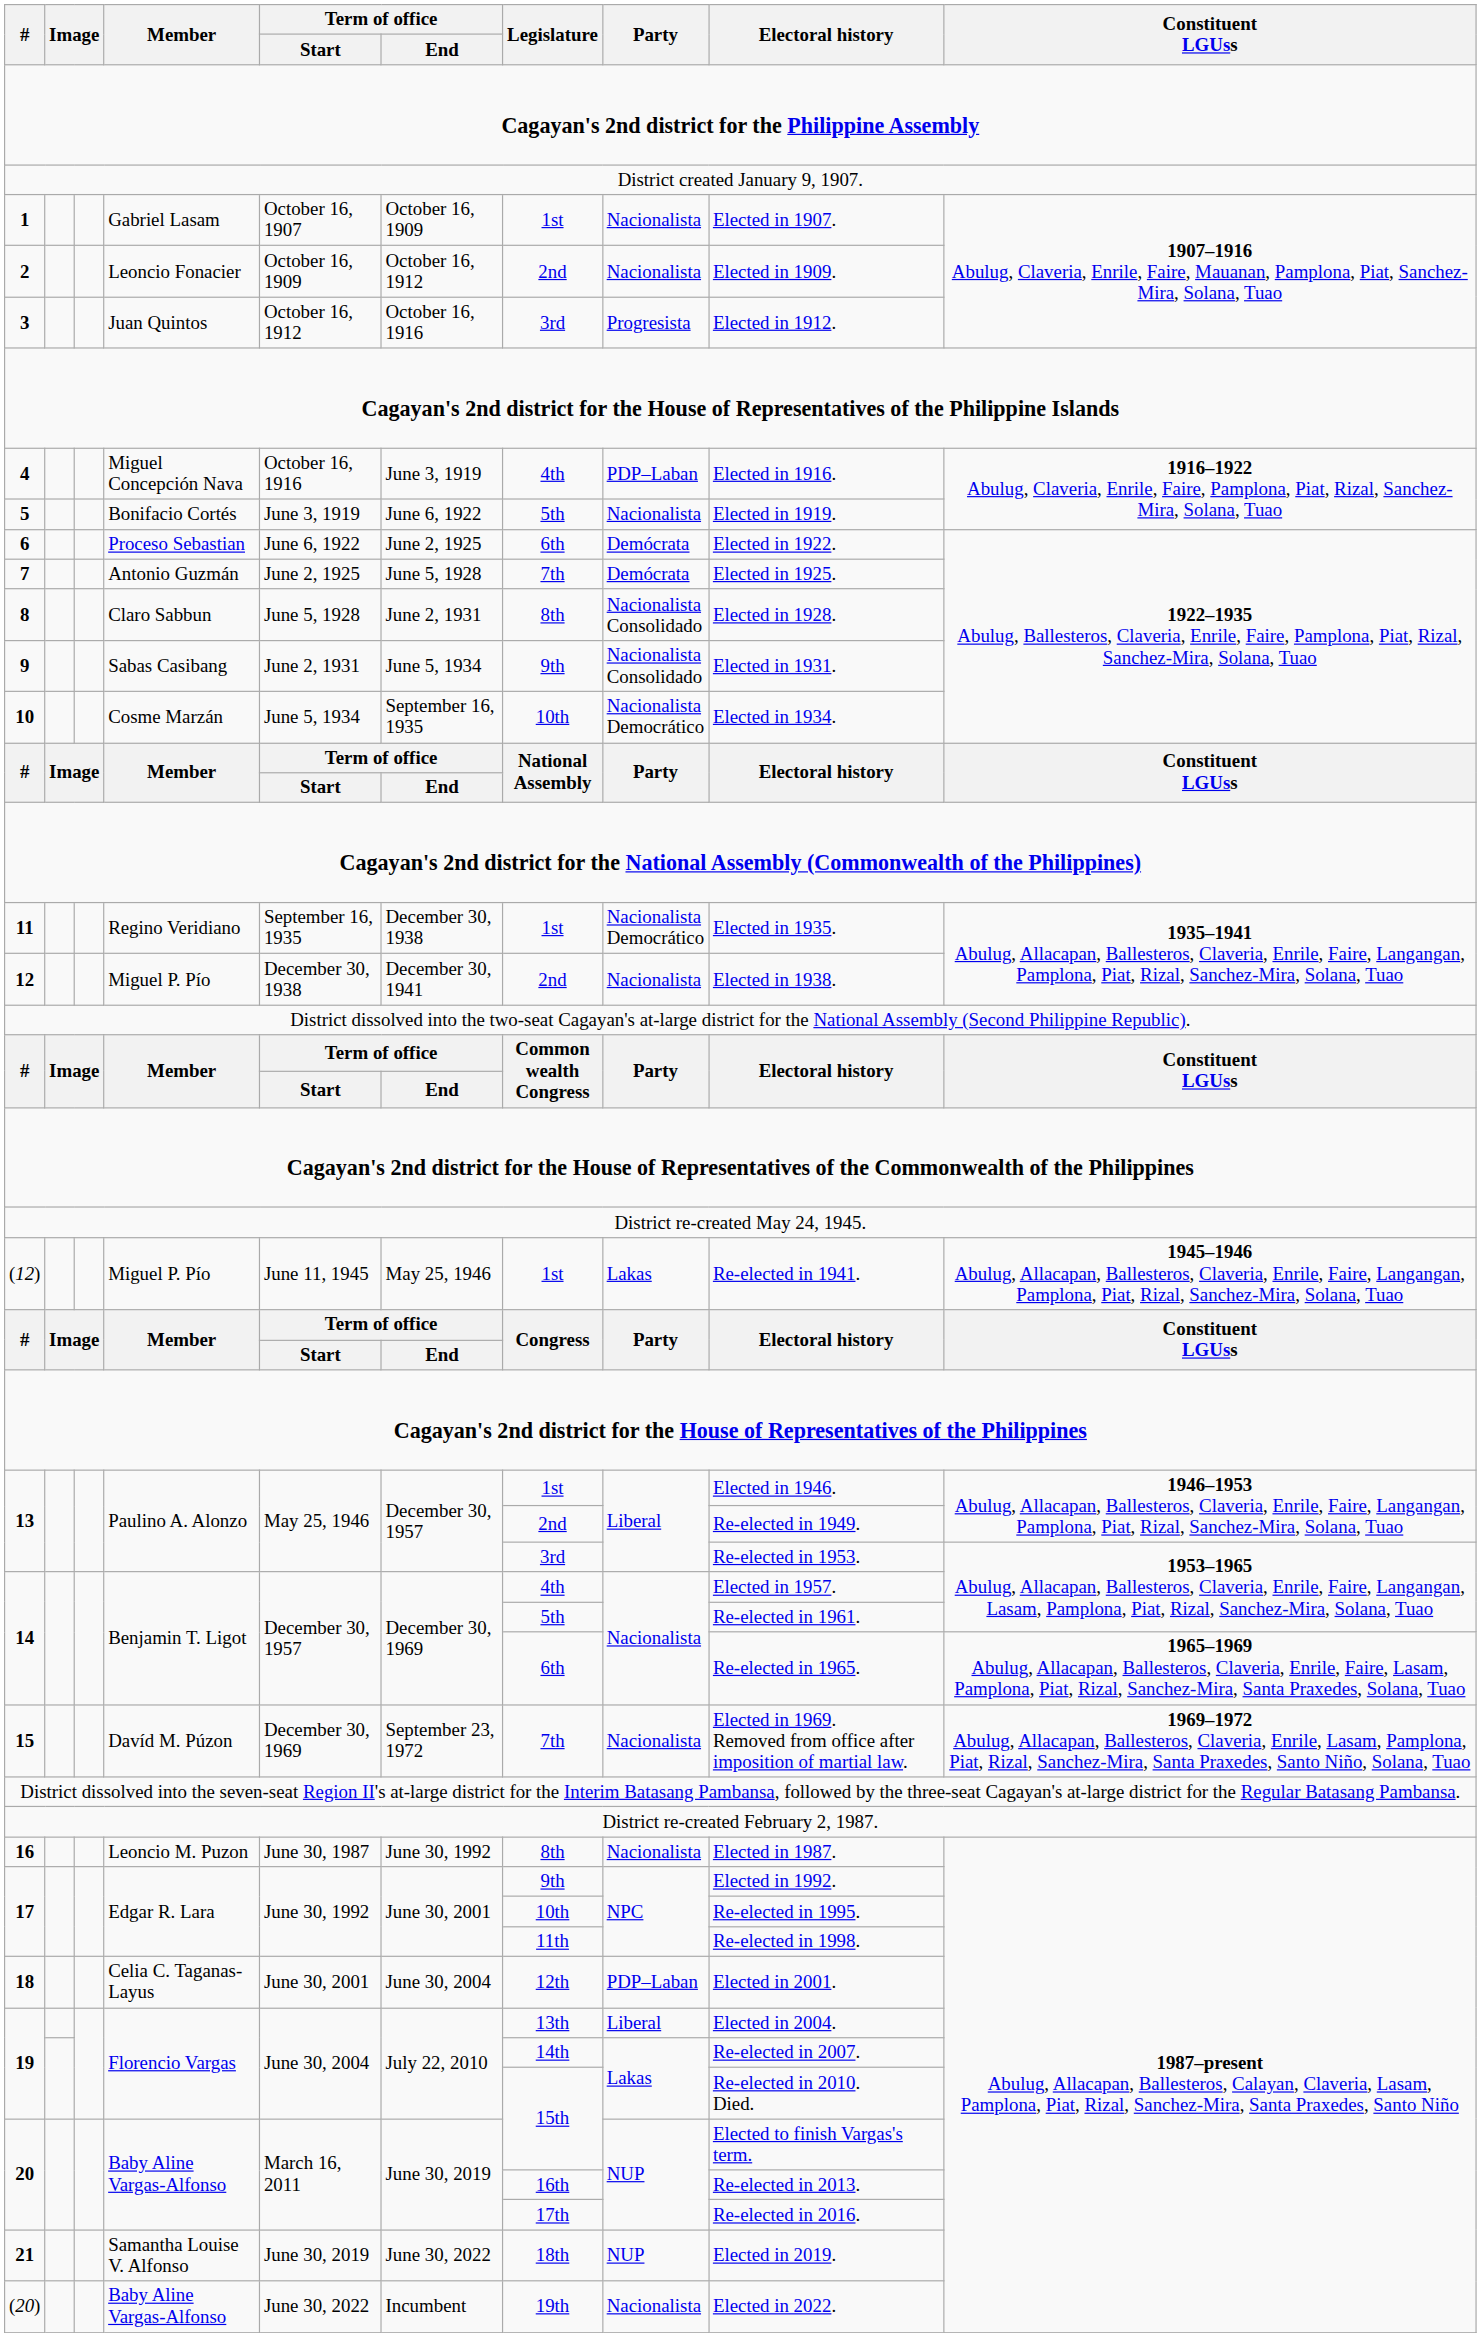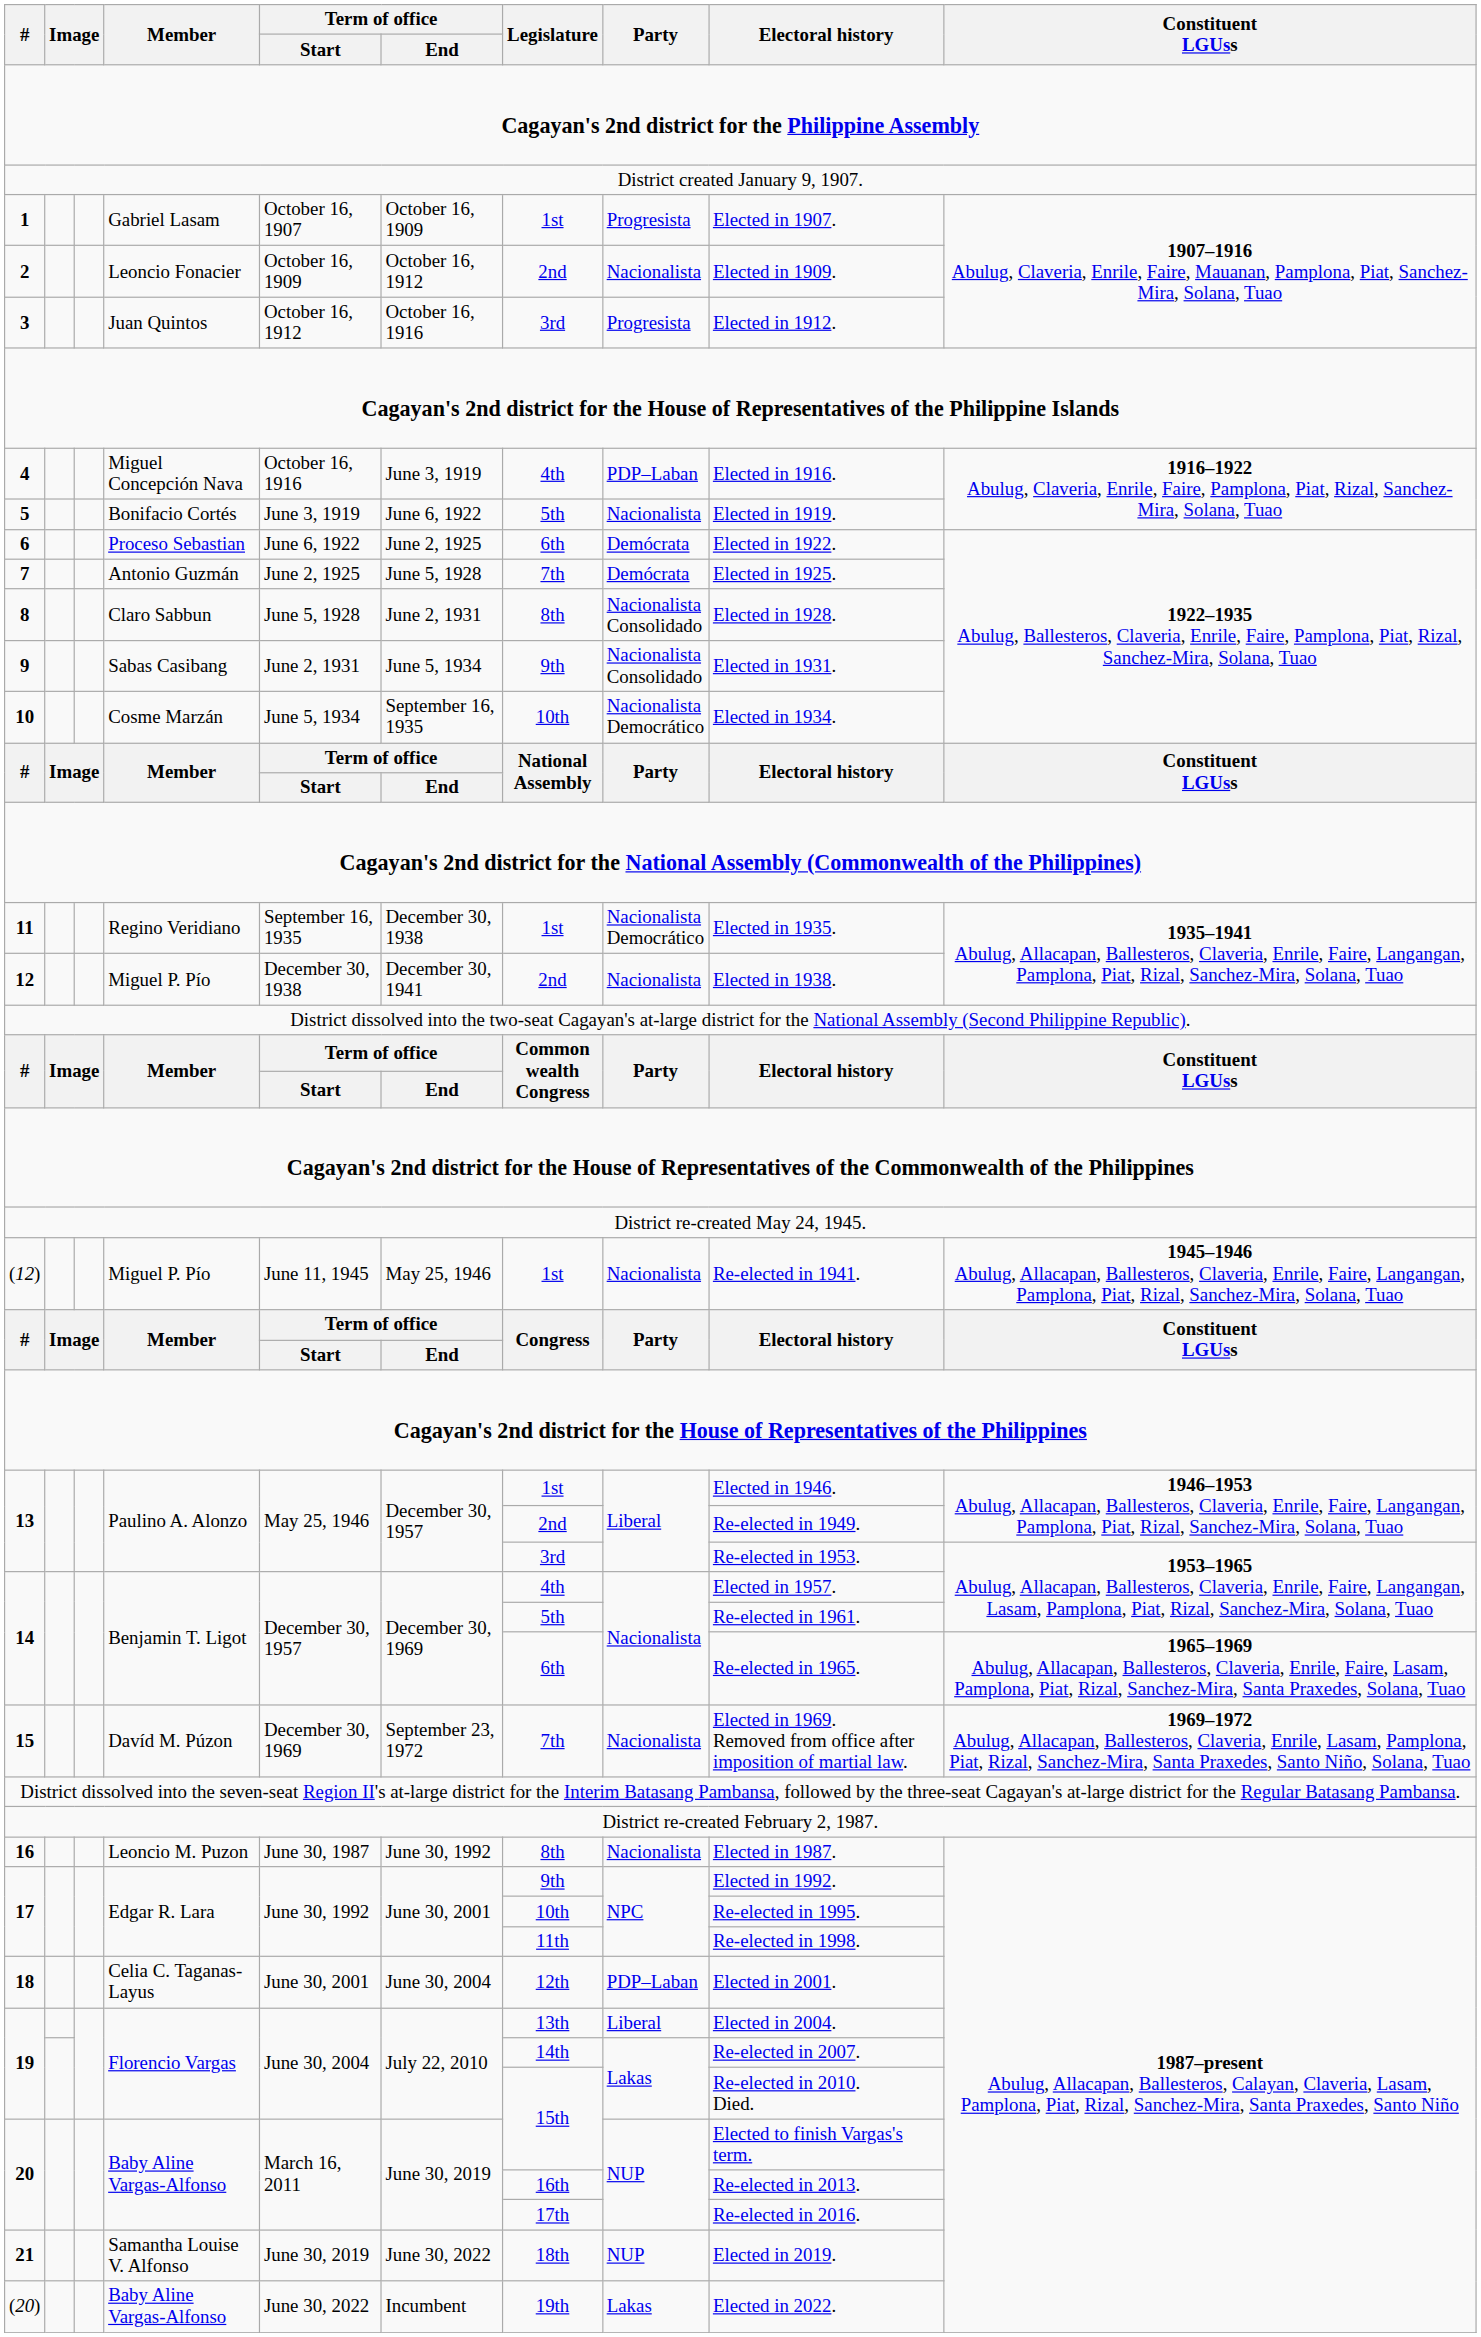(654, 219) Nacionalista -> (649, 219) Progresista
(629, 1273) Lakas -> (654, 1273) Nacionalista
(654, 2306) Nacionalista -> (629, 2306) Lakas
